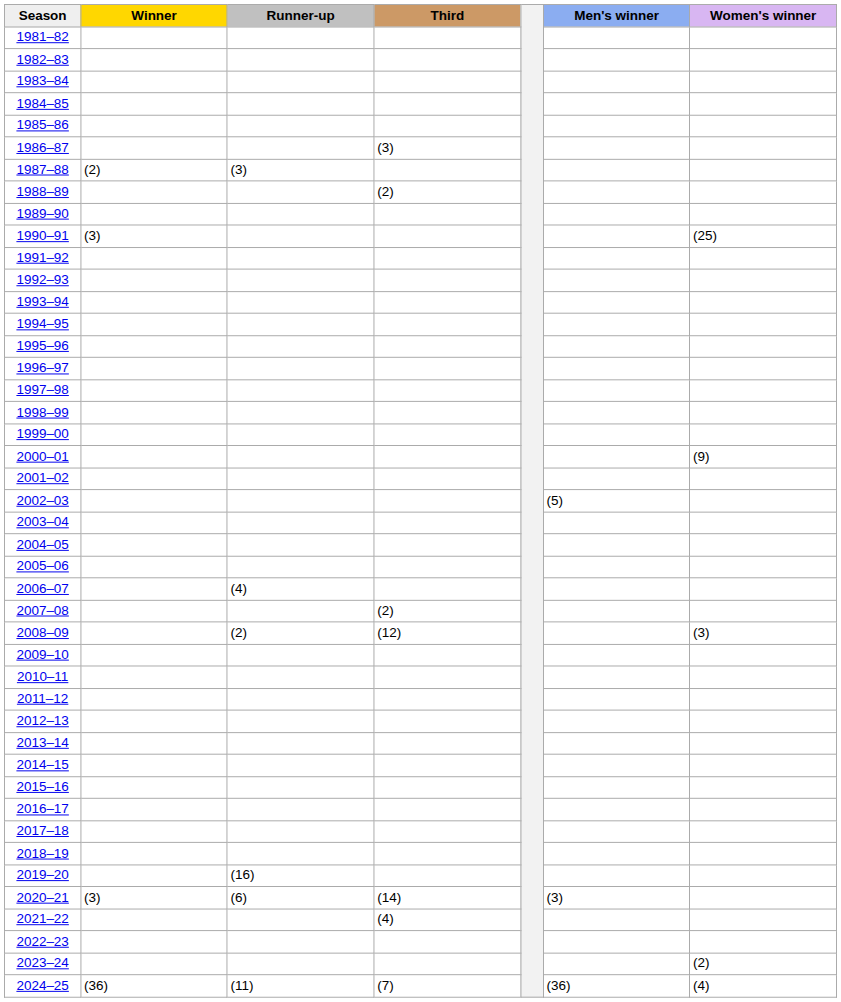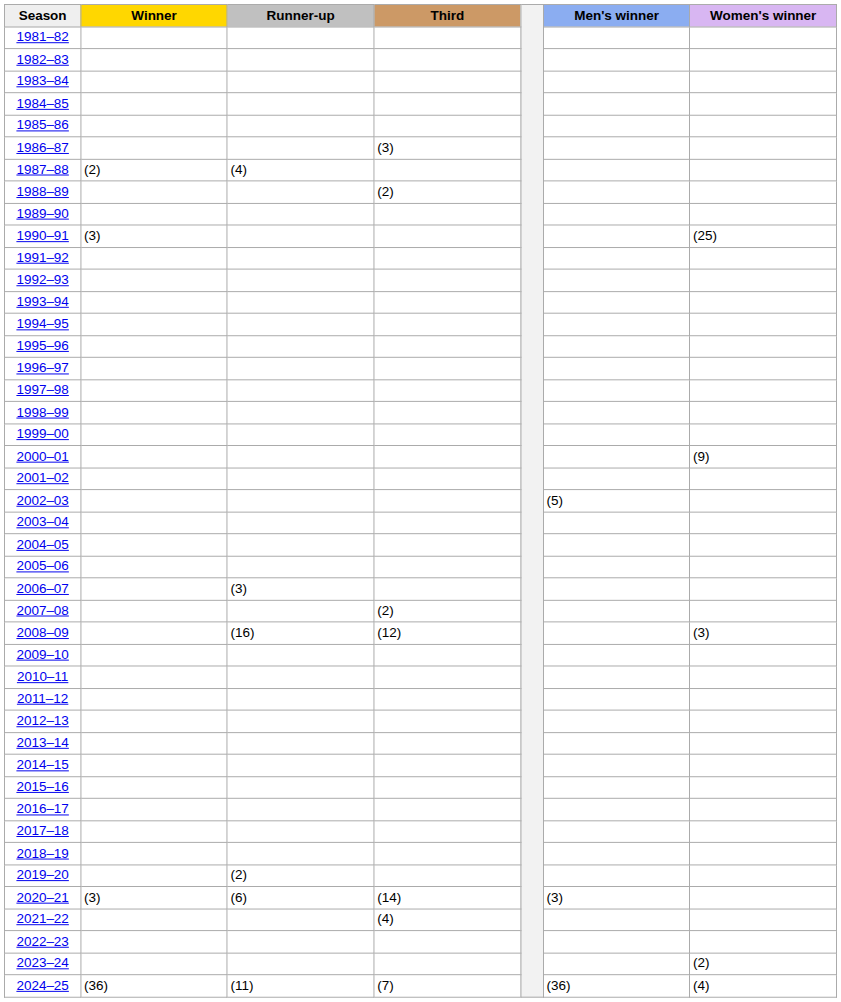(239, 169) (3) -> (239, 169) (4)
(239, 588) (4) -> (239, 588) (3)
(239, 632) (2) -> (243, 632) (16)
(243, 875) (16) -> (239, 875) (2)
